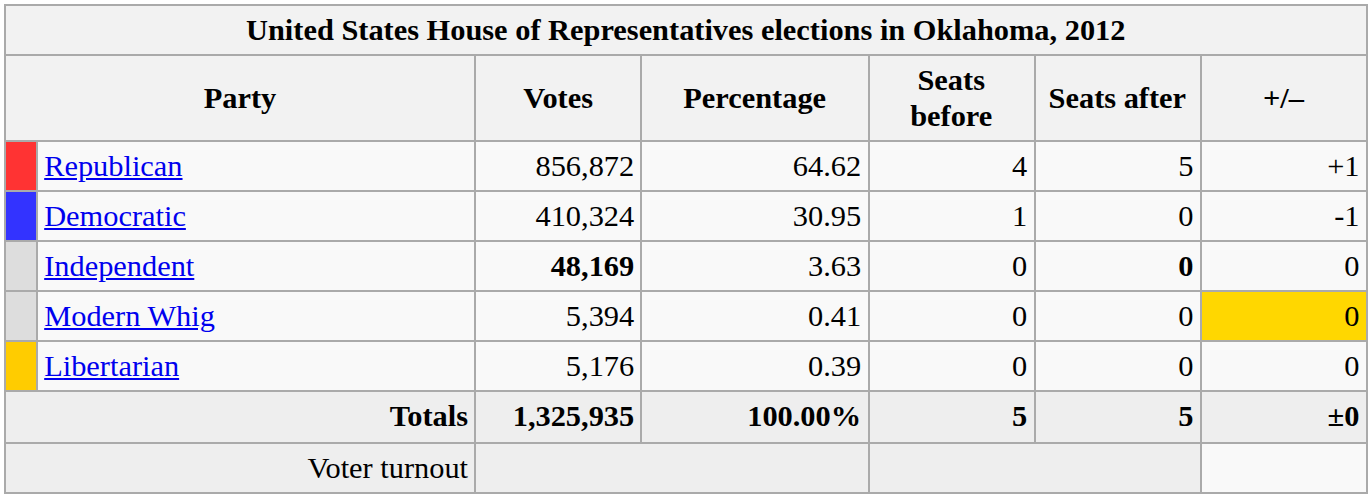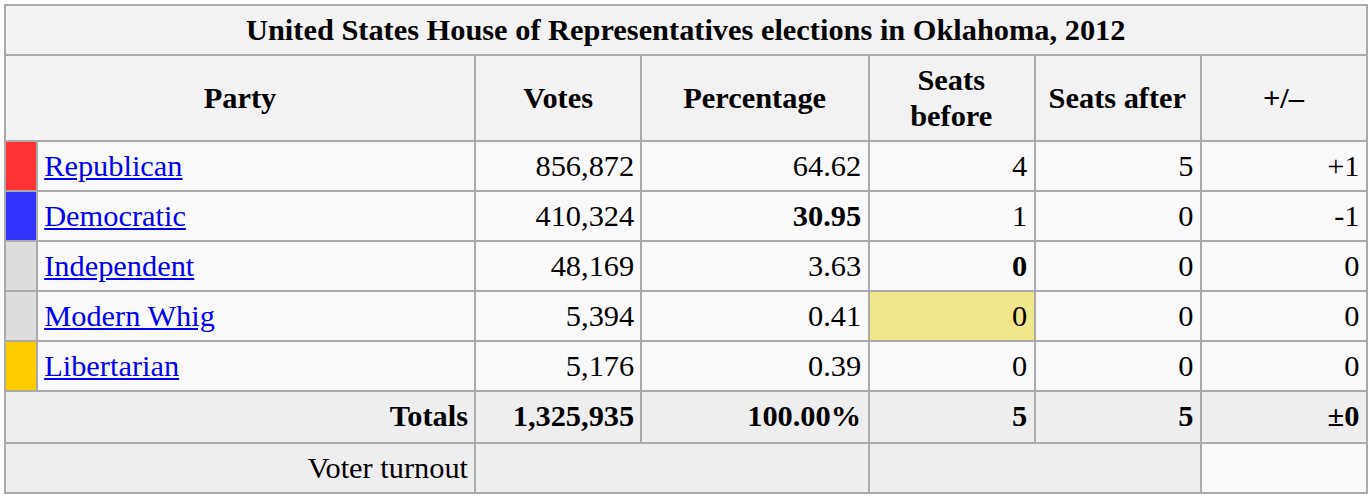(827, 216) normal -> (827, 216) bold
(592, 266) bold -> (592, 266) normal
(1020, 266) normal -> (1020, 266) bold
(1186, 266) bold -> (1186, 266) normal
(1020, 316) no background -> (1020, 316) khaki background
(1352, 316) gold background -> (1352, 316) no background
